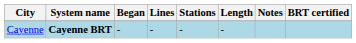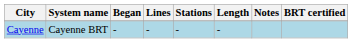(80, 29) bold -> (78, 29) normal
